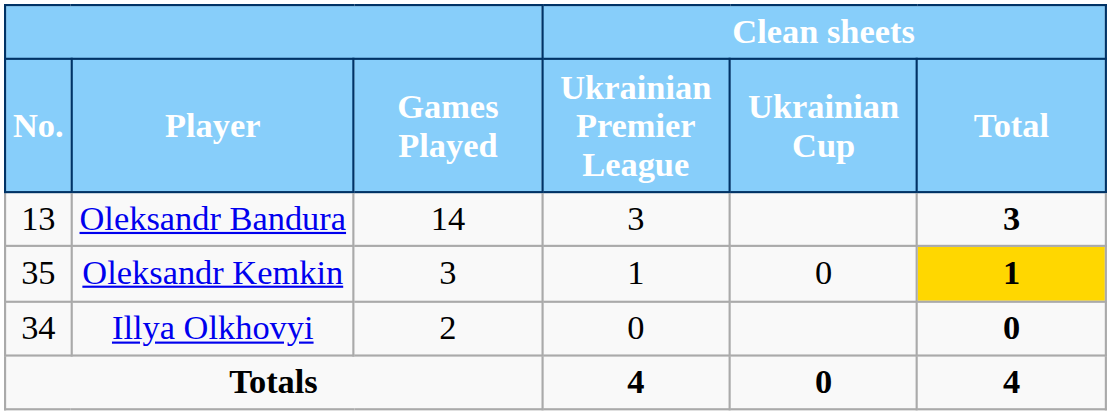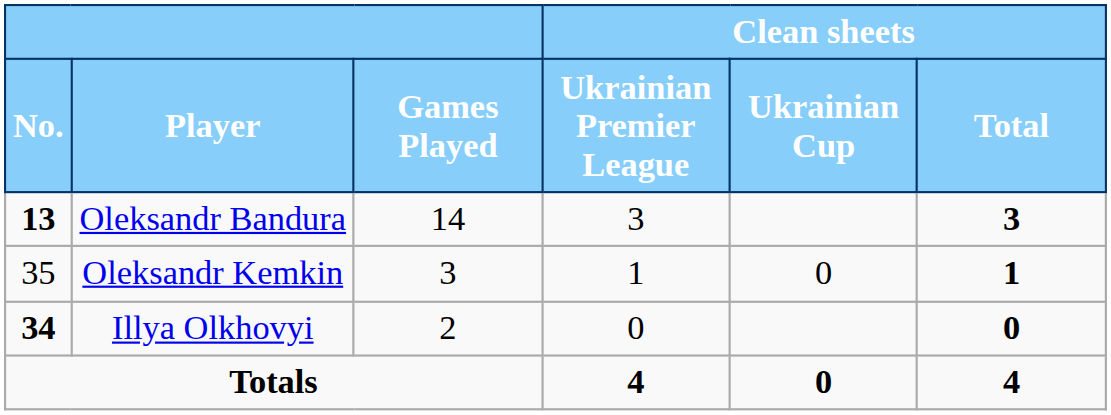(38, 218) normal -> (38, 218) bold
(1011, 272) gold background -> (1011, 272) no background
(38, 327) normal -> (38, 327) bold
